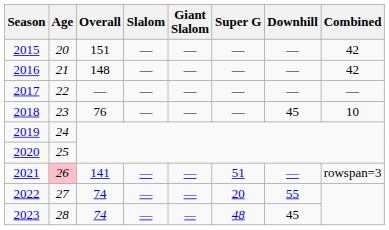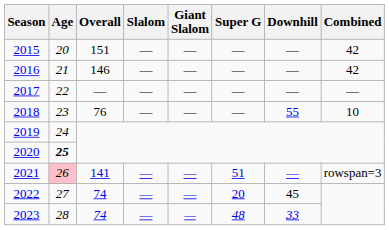(100, 70) 148 -> (100, 70) 146
(293, 111) 45 -> (293, 111) 55
(62, 152) normal -> (62, 152) bold
(293, 193) 55 -> (293, 193) 45
(293, 214) 45 -> (293, 214) 33
